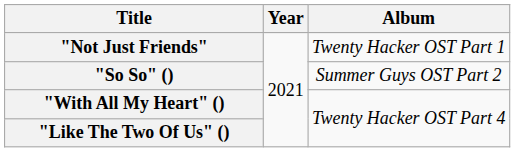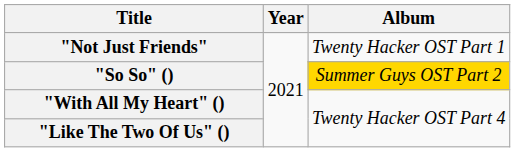(409, 75) no background -> (409, 75) gold background
